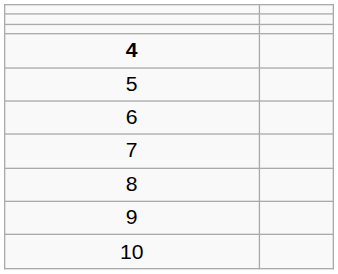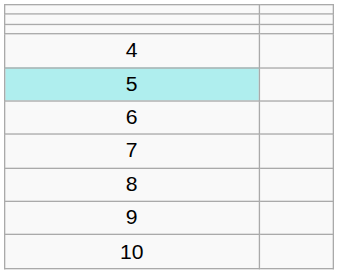(132, 50) bold -> (132, 50) normal
(132, 83) no background -> (132, 83) paleturquoise background
